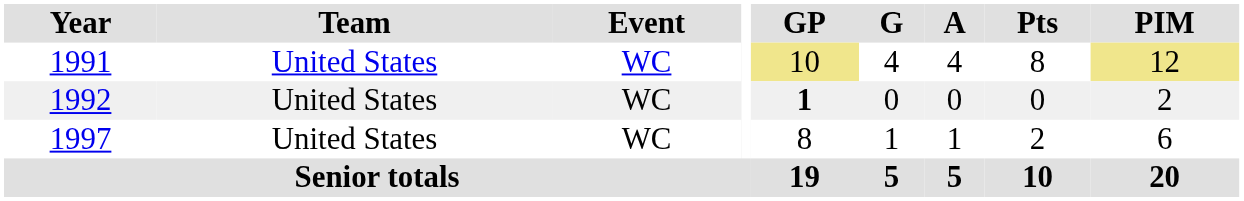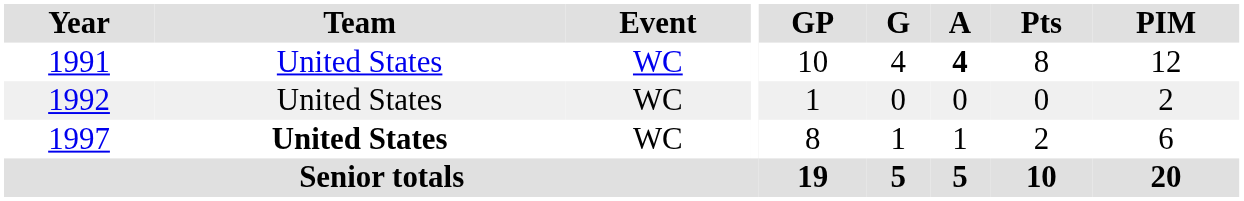(805, 61) khaki background -> (813, 61) no background
(955, 61) normal -> (960, 61) bold
(1165, 61) khaki background -> (1166, 61) no background
(805, 100) bold -> (813, 100) normal
(355, 138) normal -> (360, 138) bold
